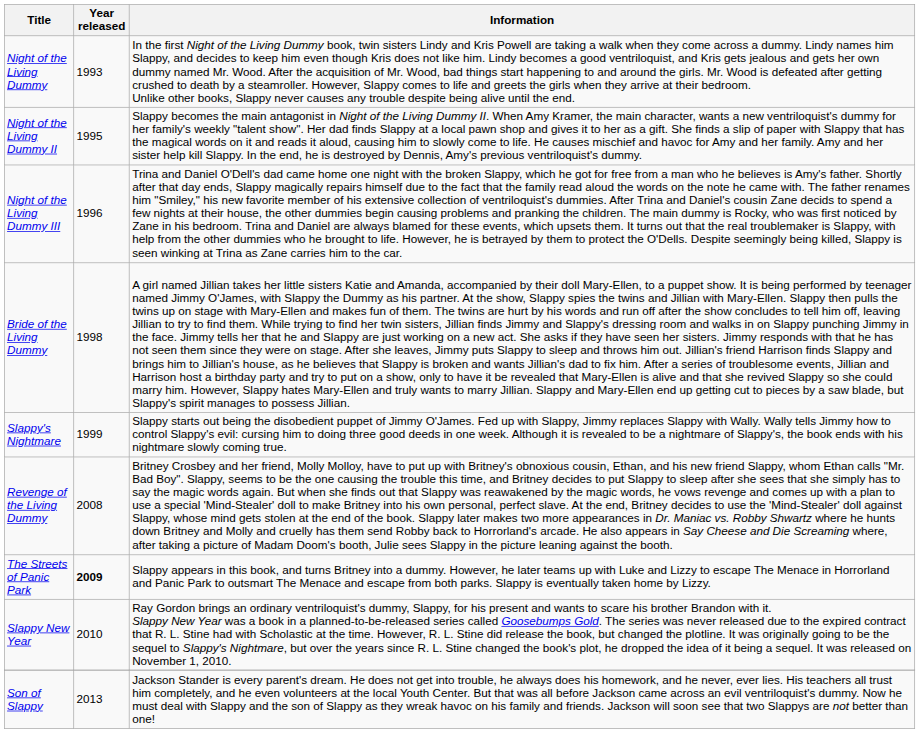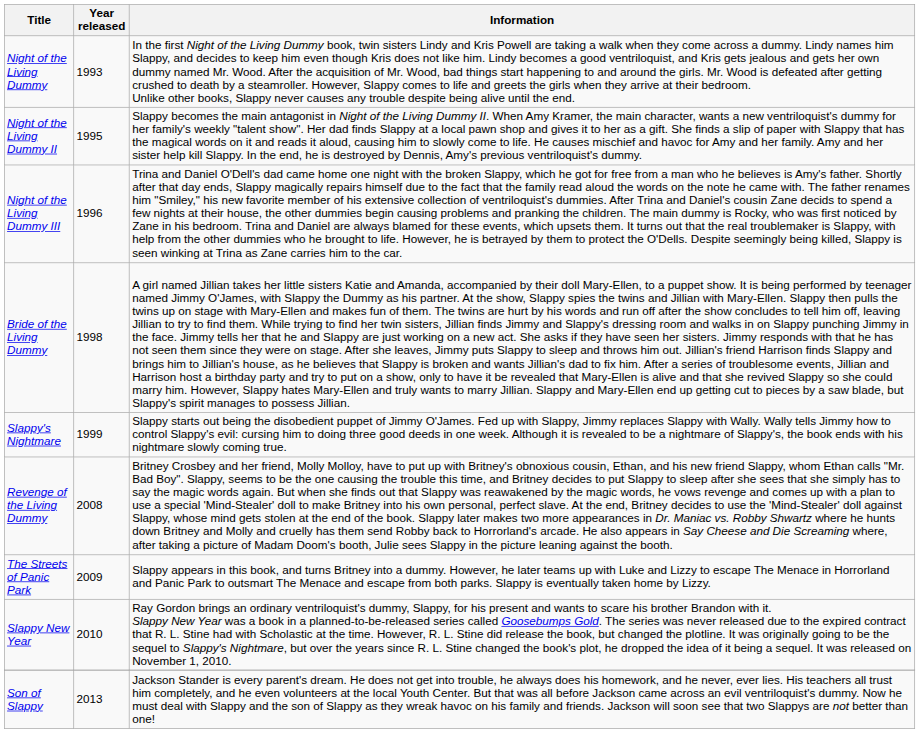(90, 577) bold -> (90, 577) normal
